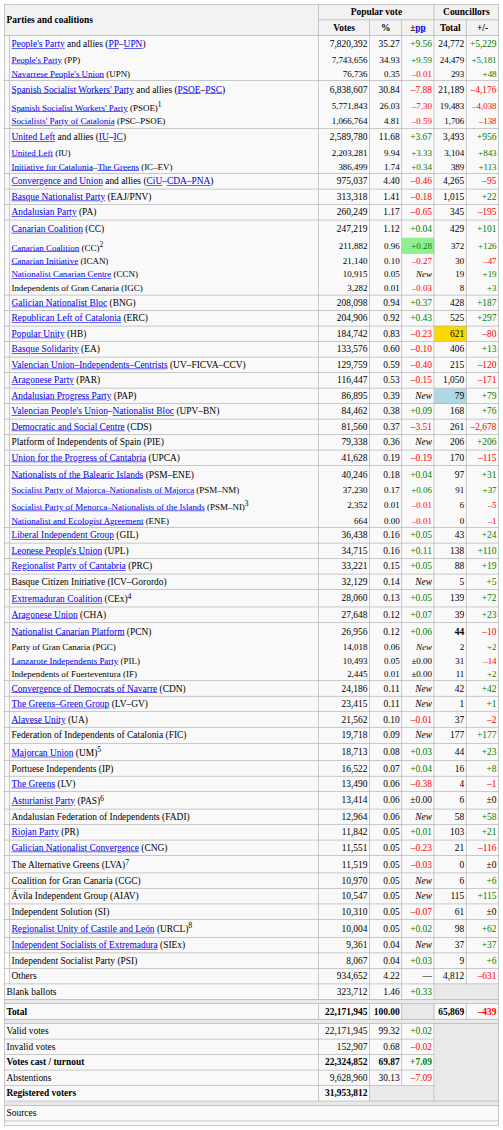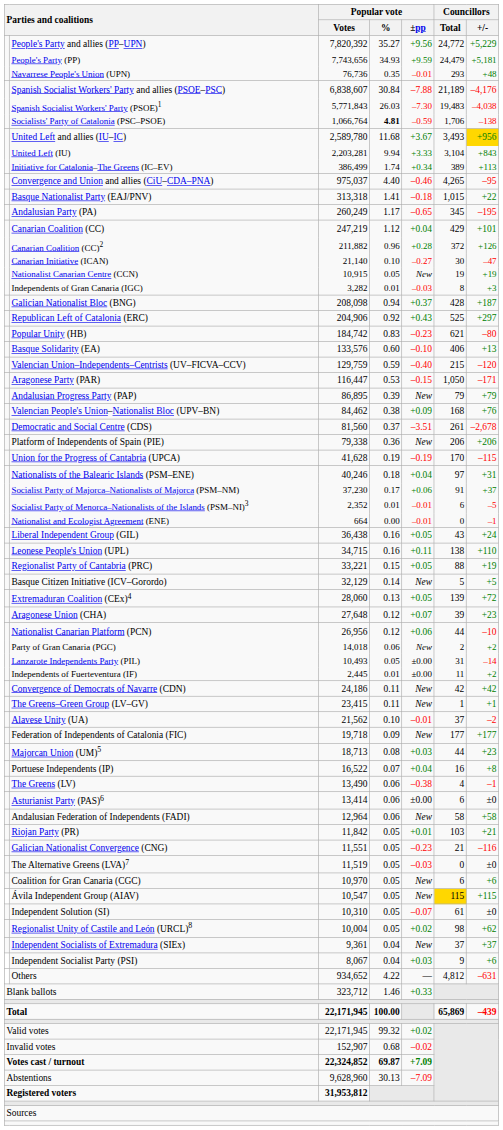(392, 121) normal -> (392, 121) bold
(487, 137) no background -> (487, 137) gold background
(422, 246) lightgreen background -> (422, 246) no background
(457, 334) gold background -> (457, 334) no background
(460, 396) lightblue background -> (460, 396) no background
(460, 631) bold -> (460, 631) normal
(457, 896) no background -> (457, 896) gold background
